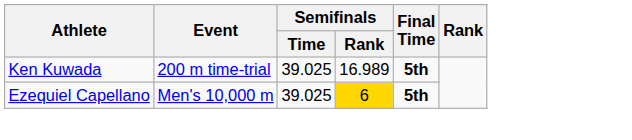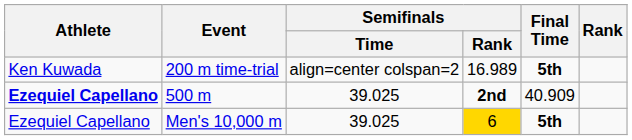(306, 70) 39.025 -> (374, 70) align=center colspan=2
+ row: (188, 96)
